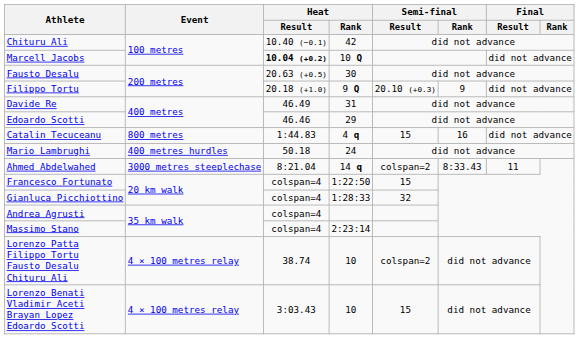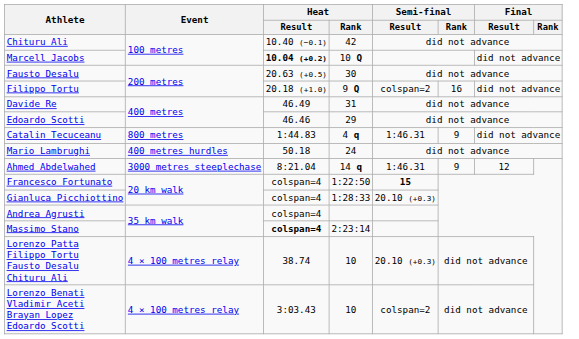(405, 89) 20.10 (+0.3) -> (405, 89) colspan=2
(462, 89) 9 -> (456, 89) 16
(405, 135) 15 -> (405, 135) 1:46.31
(462, 135) 16 -> (456, 135) 9
(405, 166) colspan=2 -> (405, 166) 1:46.31
(462, 166) 8:33.43 -> (456, 166) 9
(513, 166) 11 -> (504, 166) 12
(405, 182) normal -> (405, 182) bold
(405, 197) 32 -> (405, 197) 20.10 (+0.3)
(296, 228) normal -> (296, 228) bold
(405, 260) colspan=2 -> (405, 260) 20.10 (+0.3)
(405, 309) 15 -> (405, 309) colspan=2
